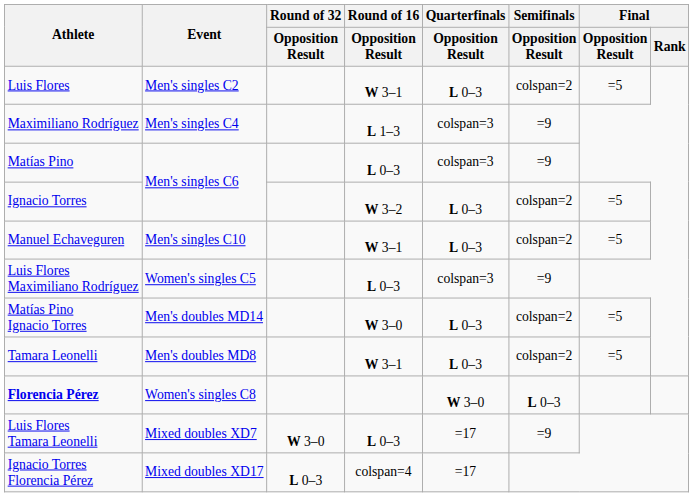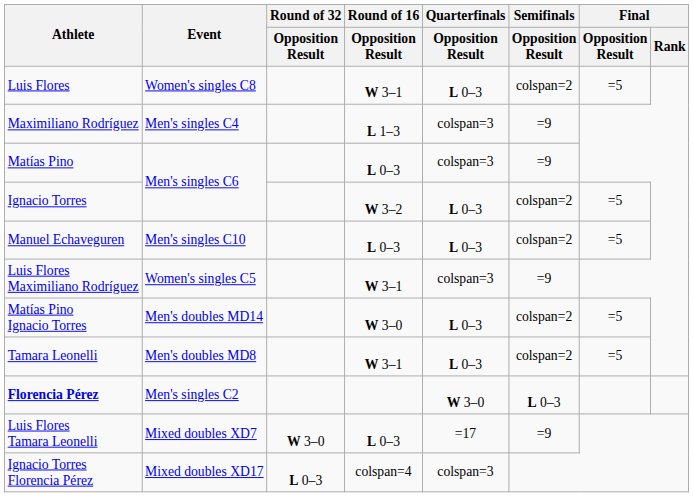(192, 85) Men's singles C2 -> (200, 85) Women's singles C8
(384, 248) W 3–1 -> (384, 248) L 0–3
(384, 287) L 0–3 -> (384, 287) W 3–1
(200, 395) Women's singles C8 -> (192, 395) Men's singles C2
(465, 472) =17 -> (466, 472) colspan=3
